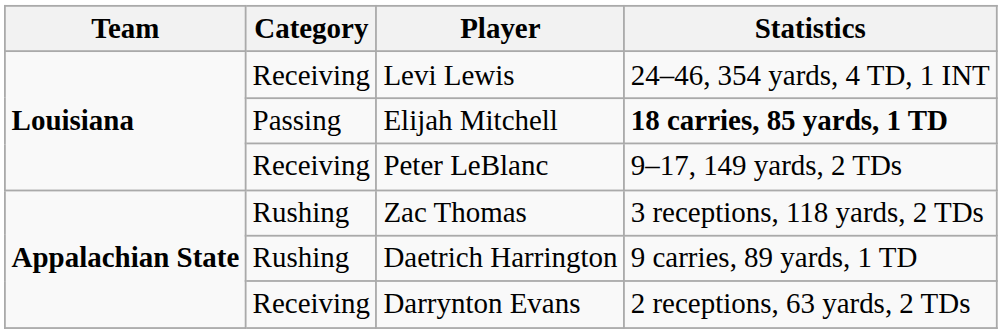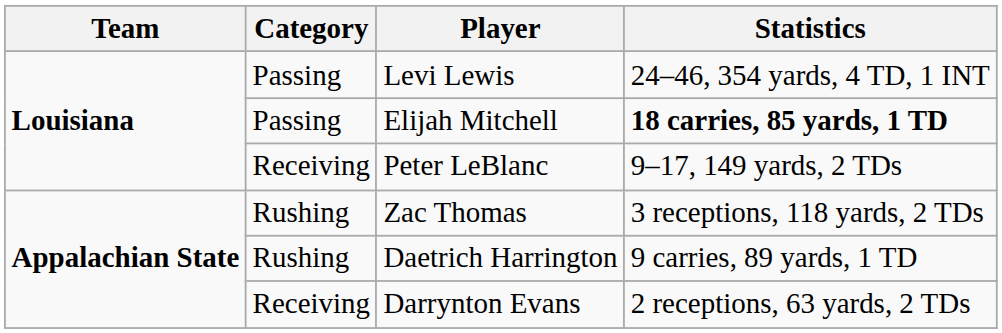(311, 74) Receiving -> (297, 74) Passing
